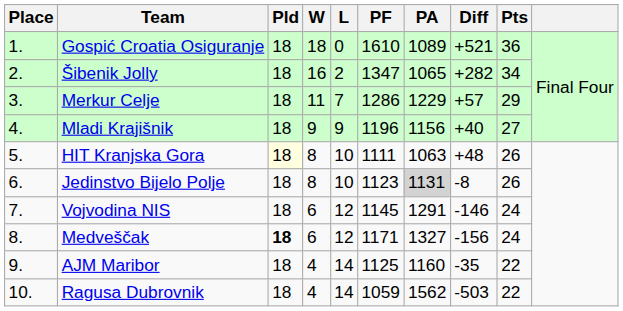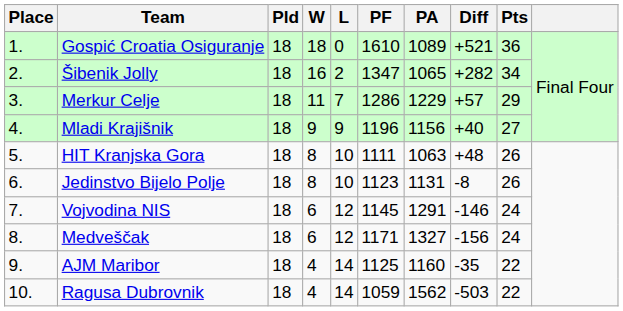(282, 155) lightyellow background -> (282, 155) no background
(426, 182) lightgrey background -> (426, 182) no background
(282, 237) bold -> (282, 237) normal
